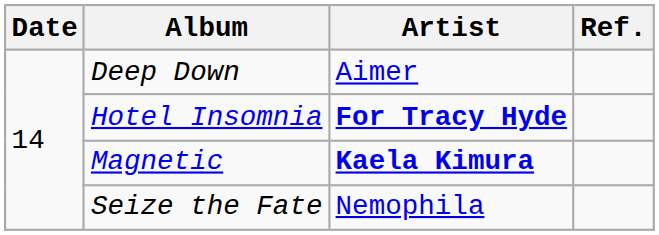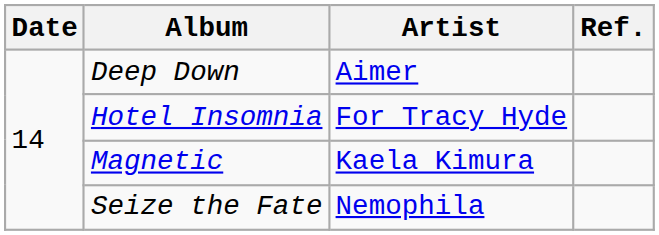(451, 117) bold -> (451, 117) normal
(435, 162) bold -> (435, 162) normal
